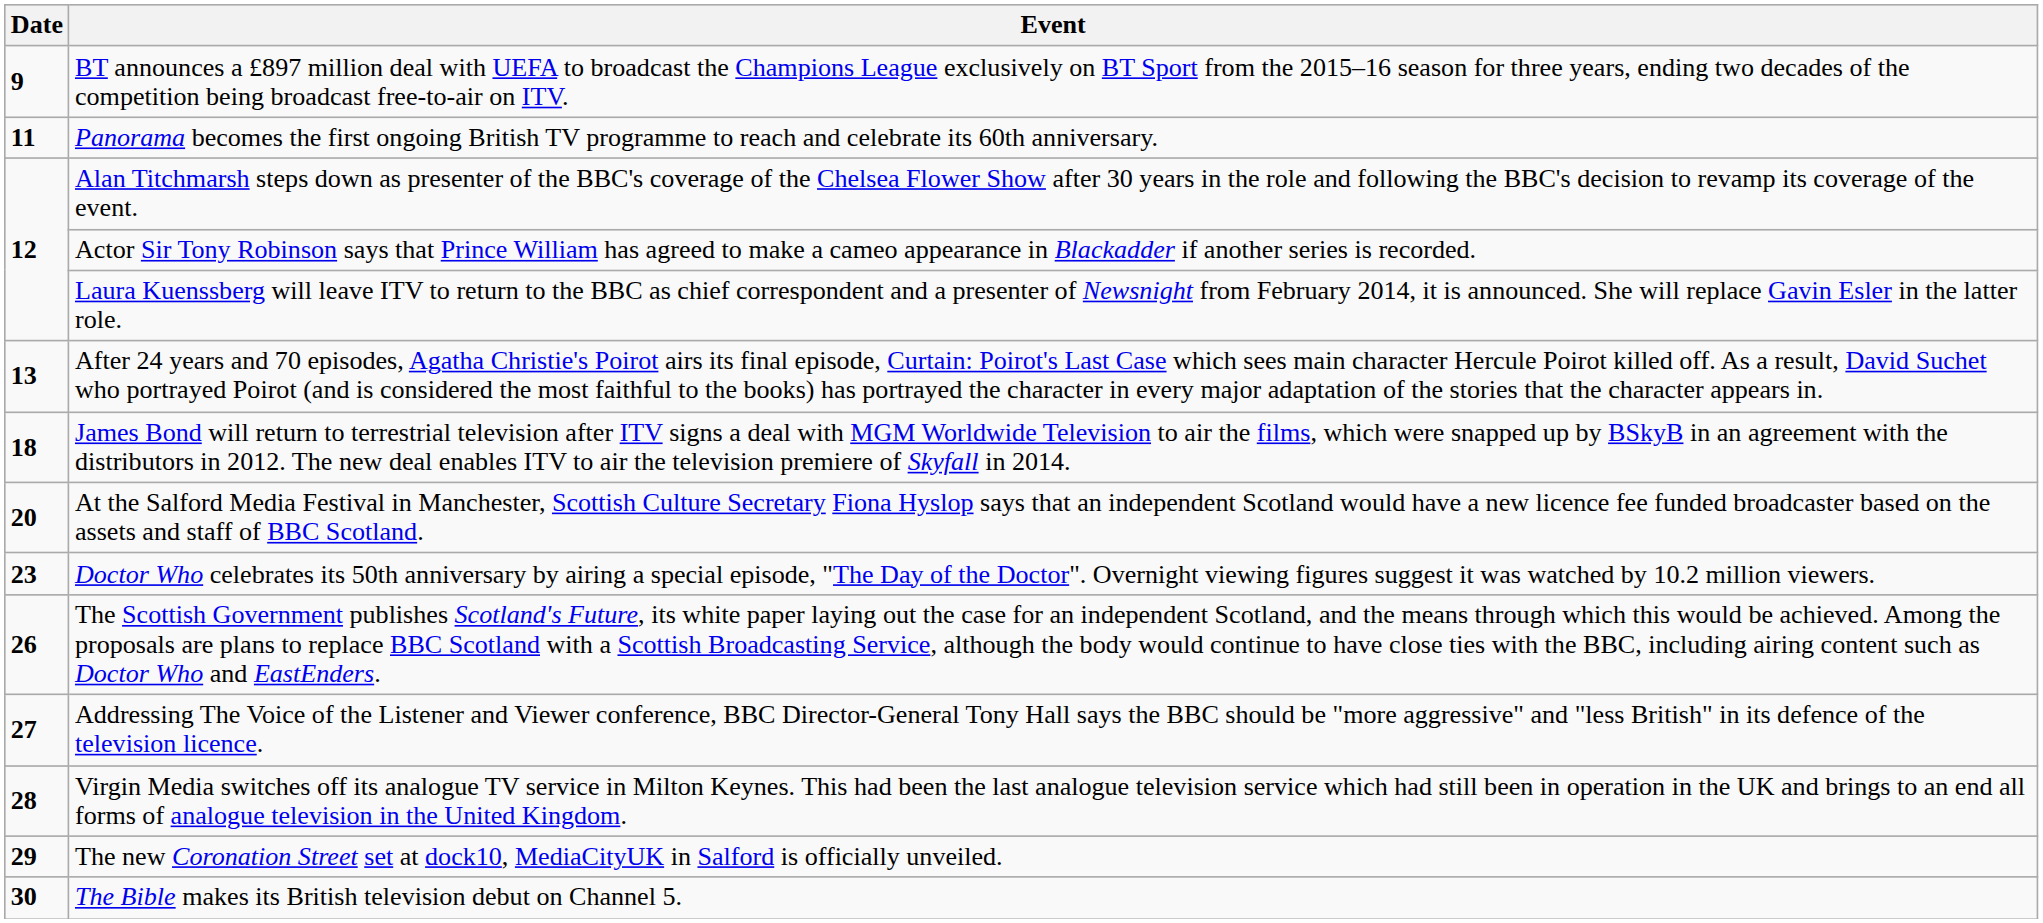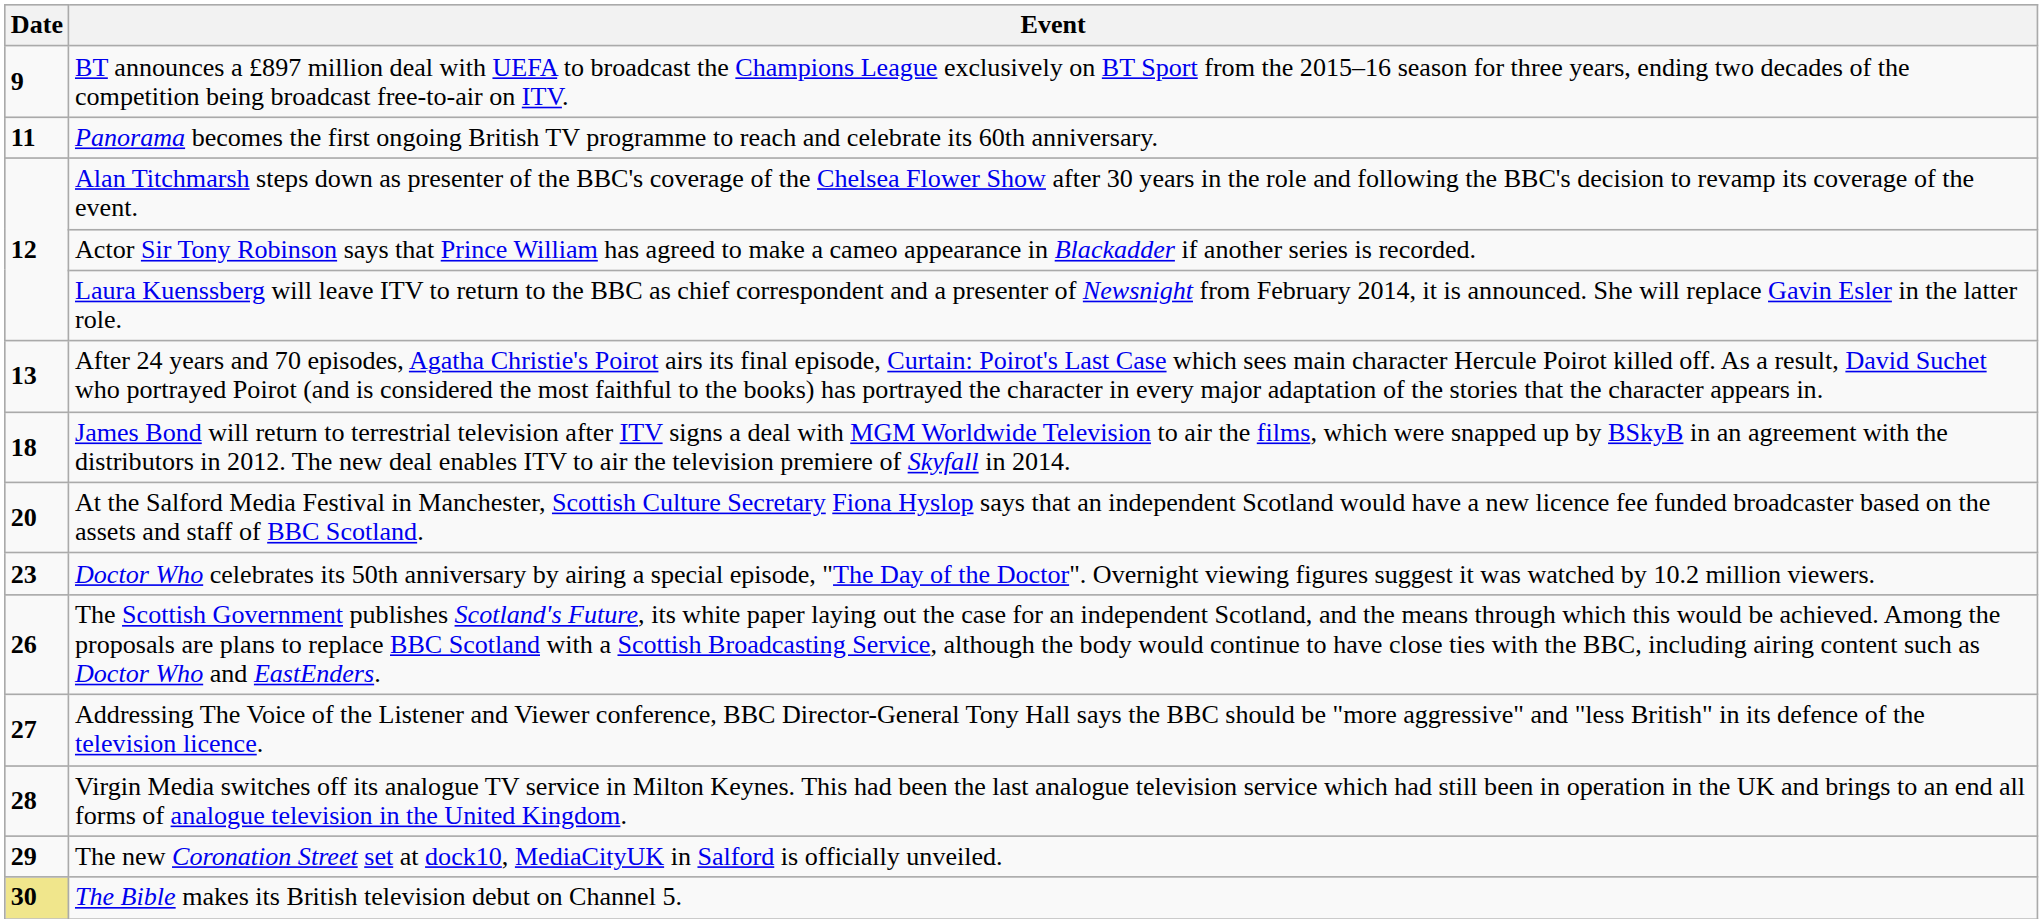(24, 897) no background -> (24, 897) khaki background
